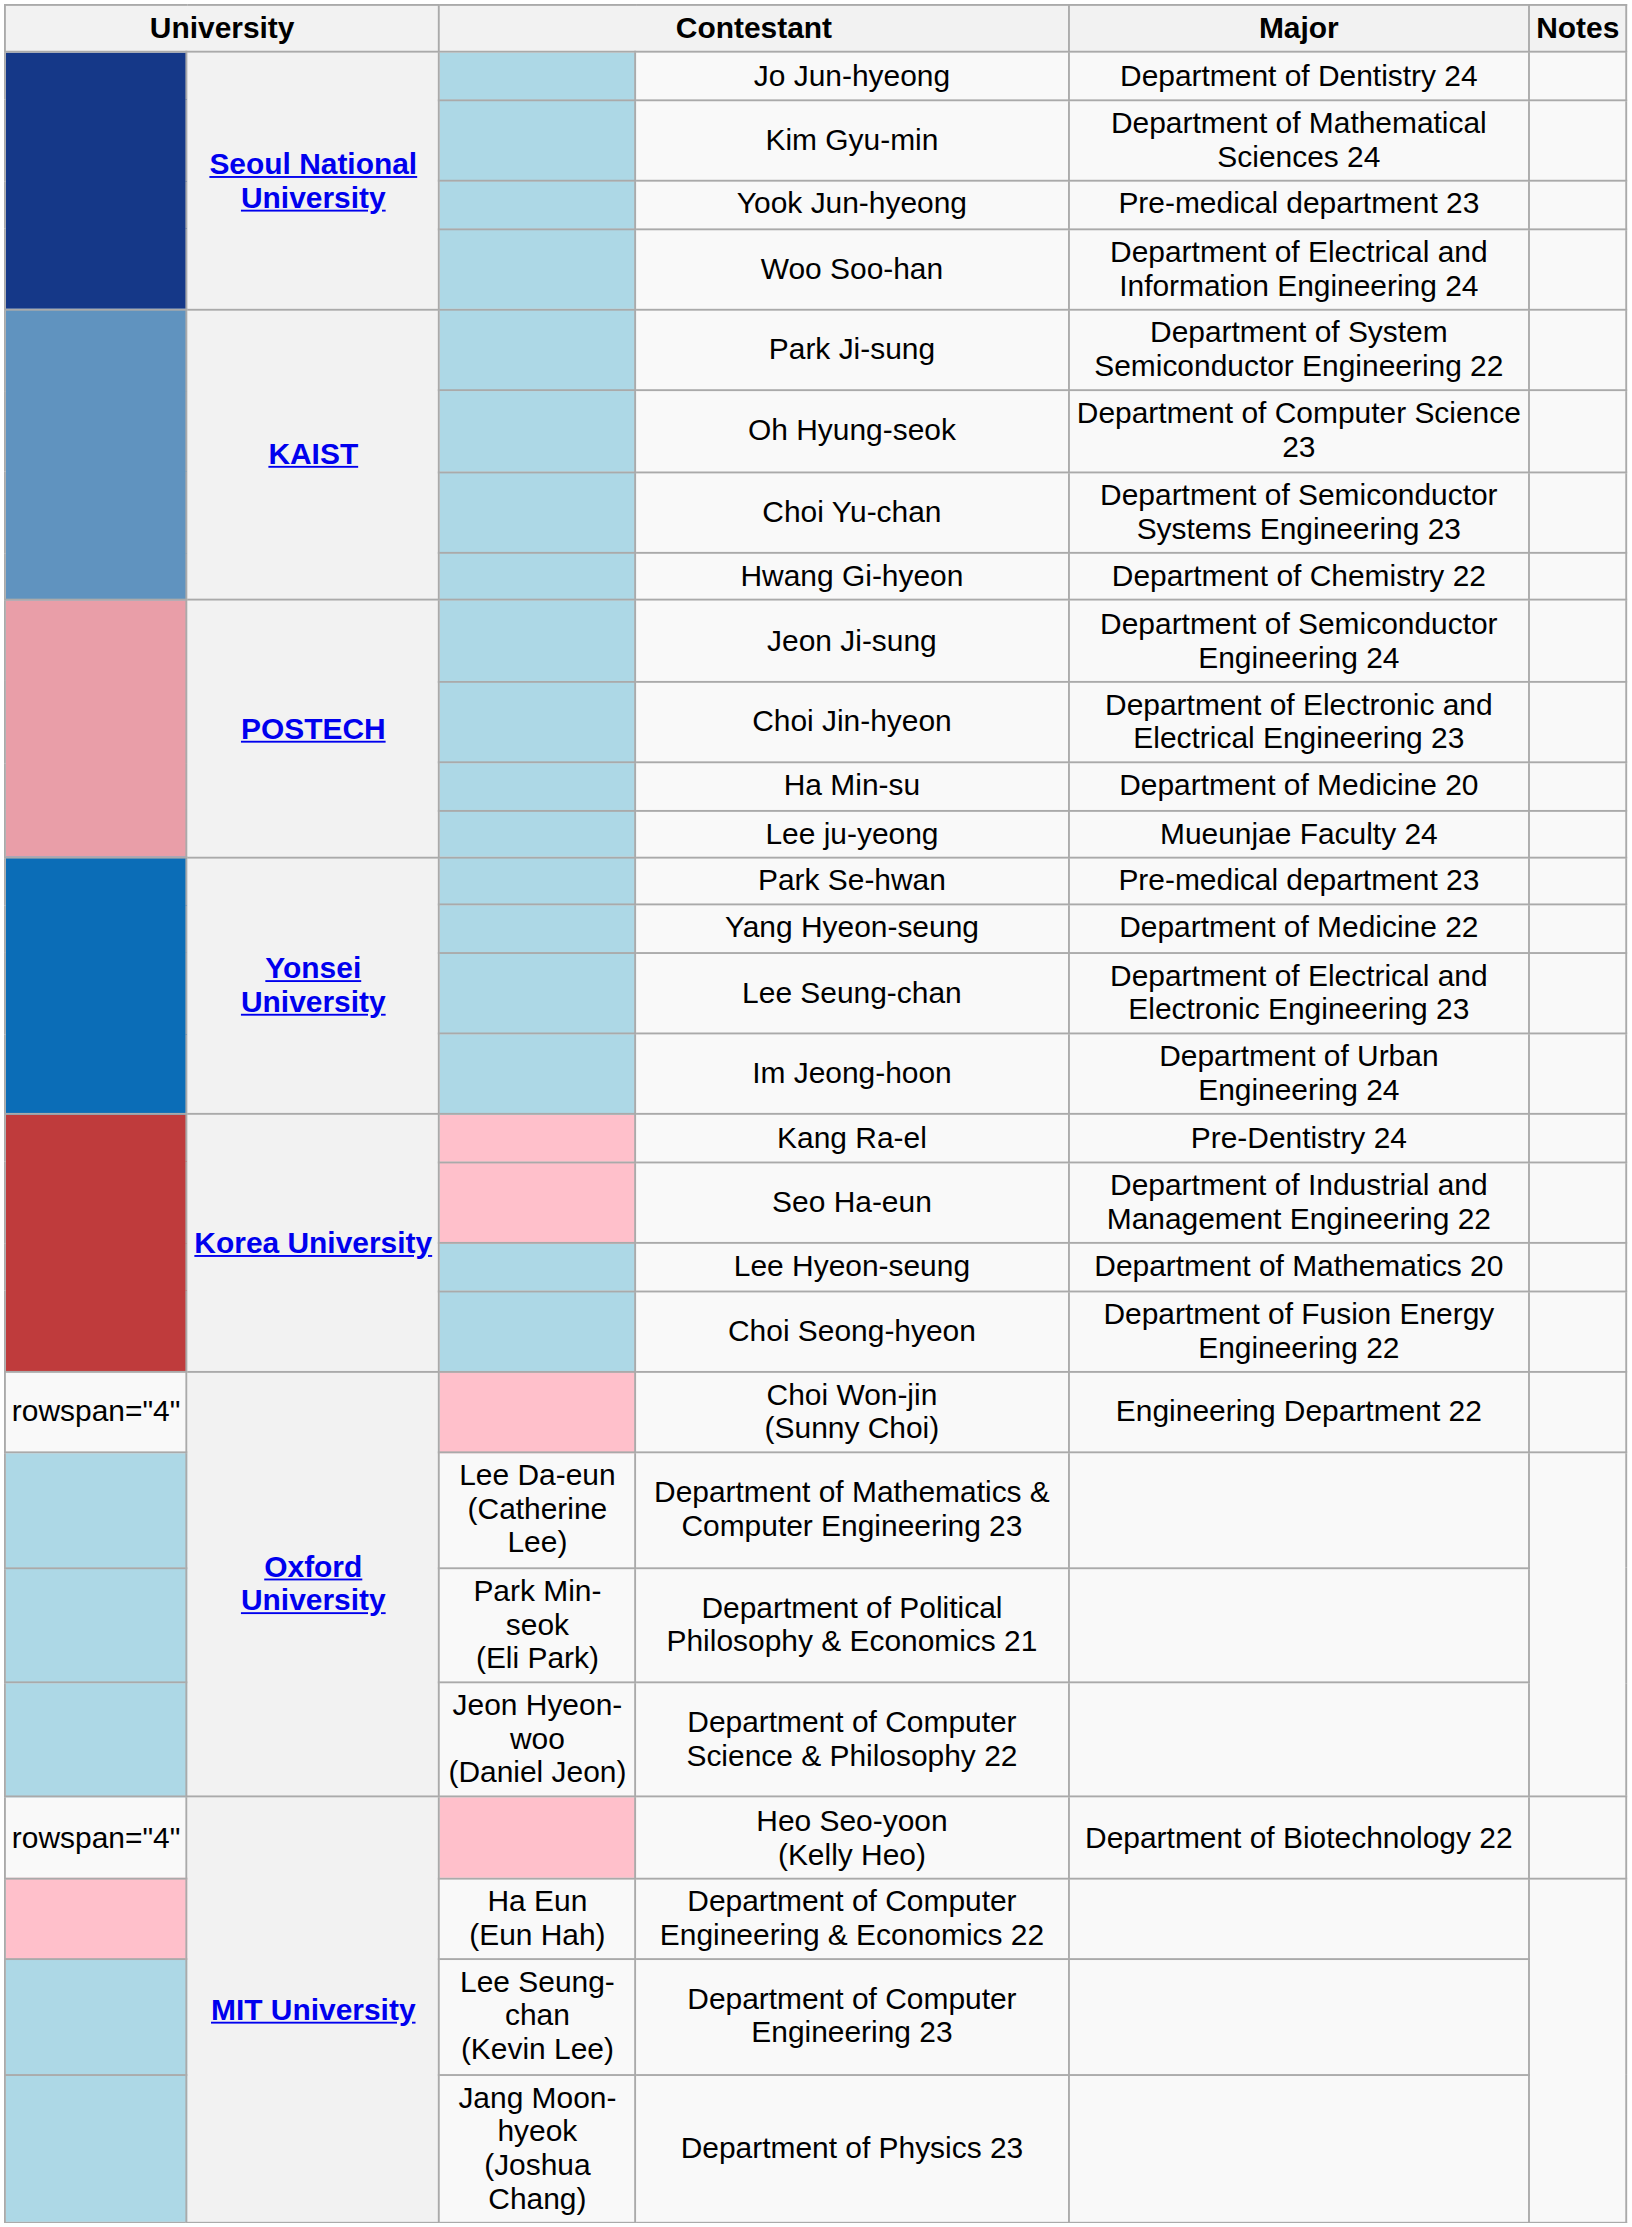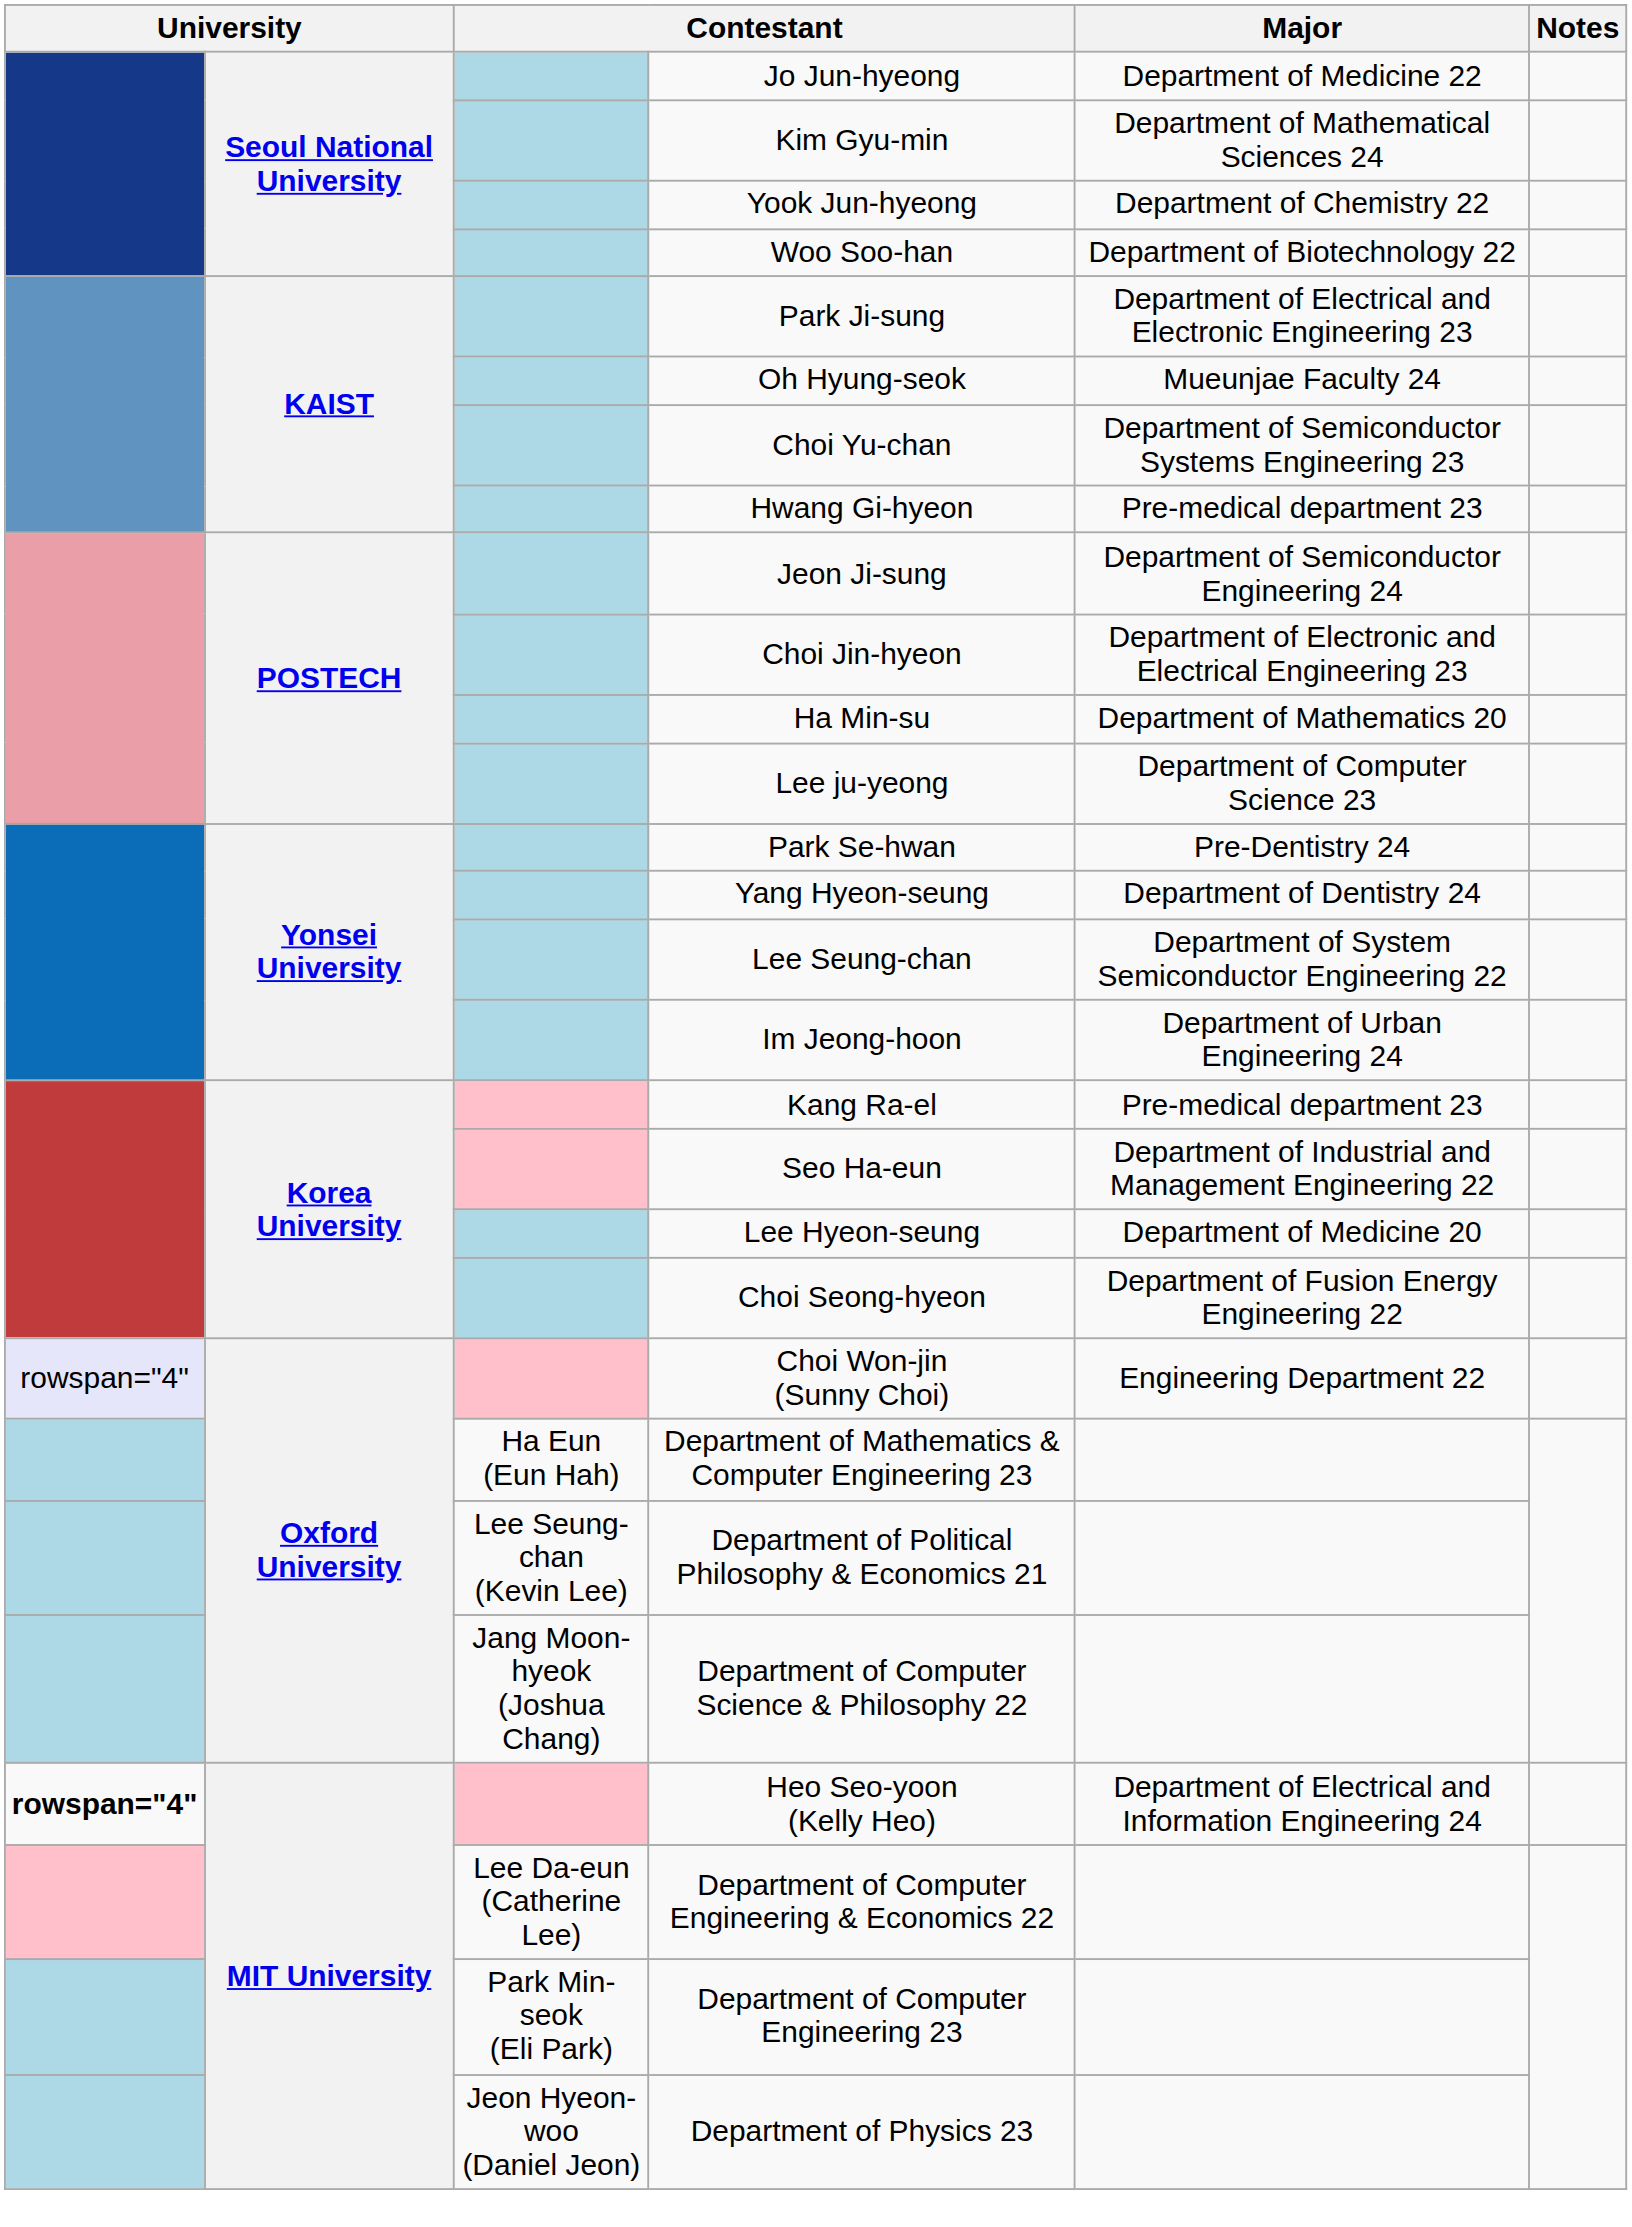(1299, 75) Department of Dentistry 24 -> (1302, 75) Department of Medicine 22
(1299, 204) Pre-medical department 23 -> (1302, 204) Department of Chemistry 22
(1299, 268) Department of Electrical and Information Engineering 24 -> (1302, 251) Department of Biotechnology 22
(1299, 349) Department of System Semiconductor Engineering 22 -> (1302, 315) Department of Electrical and Electronic Engineering 23
(1299, 430) Department of Computer Science 23 -> (1302, 380) Mueunjae Faculty 24
(1299, 576) Department of Chemistry 22 -> (1302, 508) Pre-medical department 23
(1299, 785) Department of Medicine 20 -> (1302, 718) Department of Mathematics 20
(1299, 833) Mueunjae Faculty 24 -> (1302, 782) Department of Computer Science 23
(1299, 880) Pre-medical department 23 -> (1302, 847) Pre-Dentistry 24
(1299, 928) Department of Medicine 22 -> (1302, 894) Department of Dentistry 24
(1299, 992) Department of Electrical and Electronic Engineering 23 -> (1302, 958) Department of System Semiconductor Engineering 22
(1299, 1137) Pre-Dentistry 24 -> (1302, 1104) Pre-medical department 23
(1299, 1266) Department of Mathematics 20 -> (1302, 1232) Department of Medicine 20
(96, 1411) no background -> (105, 1378) lavender background
(537, 1509) Lee Da-eun (Catherine Lee) -> (551, 1459) Ha Eun (Eun Hah)
(537, 1624) Park Min-seok (Eli Park) -> (551, 1557) Lee Seung-chan (Kevin Lee)
(537, 1739) Jeon Hyeon-woo (Daniel Jeon) -> (551, 1688) Jang Moon-hyeok (Joshua Chang)
(96, 1837) normal -> (105, 1803) bold
(1299, 1837) Department of Biotechnology 22 -> (1302, 1803) Department of Electrical and Information Engineering 24
(537, 1918) Ha Eun (Eun Hah) -> (551, 1901) Lee Da-eun (Catherine Lee)
(537, 2016) Lee Seung-chan (Kevin Lee) -> (551, 2016) Park Min-seok (Eli Park)
(537, 2147) Jang Moon-hyeok (Joshua Chang) -> (551, 2131) Jeon Hyeon-woo (Daniel Jeon)
